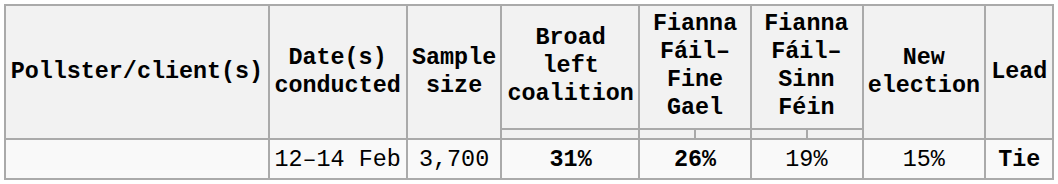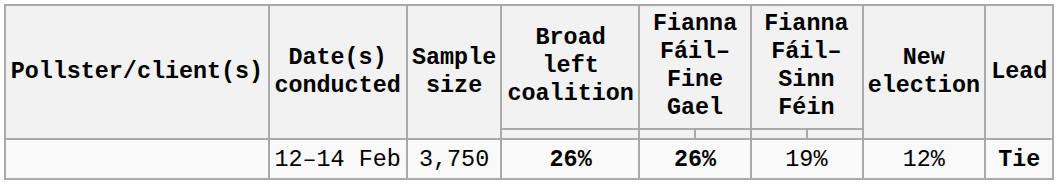(454, 159) 3,700 -> (454, 159) 3,750
(571, 159) 31% -> (571, 159) 26%
(924, 159) 15% -> (924, 159) 12%
